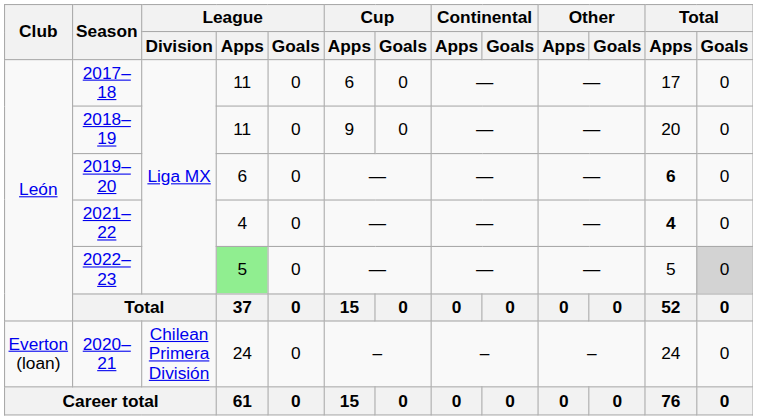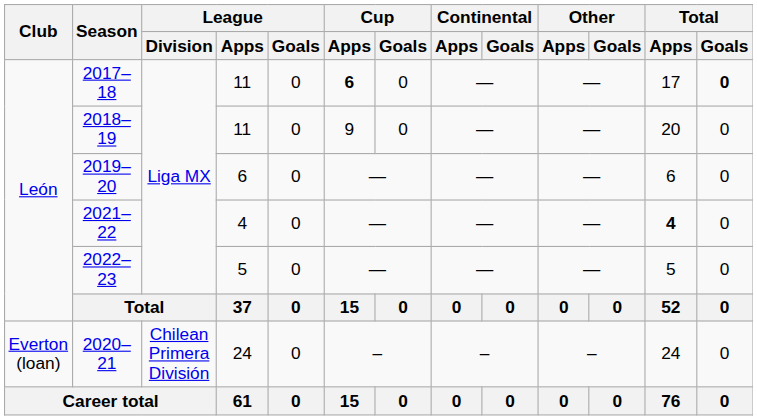(349, 82) normal -> (349, 82) bold
(724, 82) normal -> (724, 82) bold
(671, 176) bold -> (671, 176) normal
(242, 270) lightgreen background -> (242, 270) no background
(724, 270) lightgrey background -> (724, 270) no background
